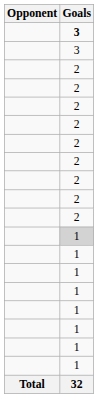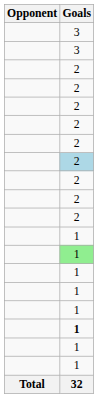(77, 32) bold -> (77, 32) normal
(77, 161) no background -> (77, 161) lightblue background
(77, 236) lightgrey background -> (77, 236) no background
(77, 254) no background -> (77, 254) lightgreen background
(77, 328) normal -> (77, 328) bold
